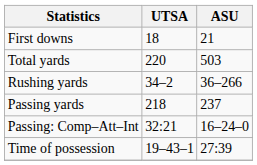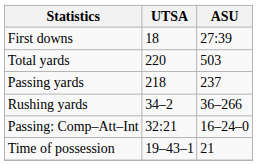(207, 38) 21 -> (216, 38) 27:39
rows swapped: (48, 82) <-> (46, 104)
(216, 148) 27:39 -> (207, 148) 21
